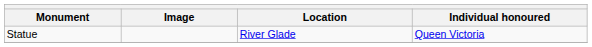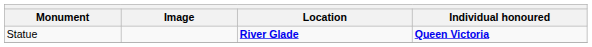(268, 34) normal -> (269, 34) bold
(450, 34) normal -> (452, 34) bold
